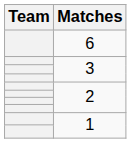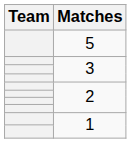(90, 43) 6 -> (90, 43) 5
